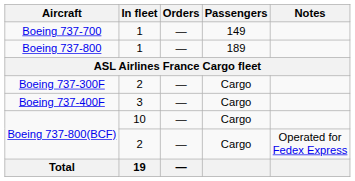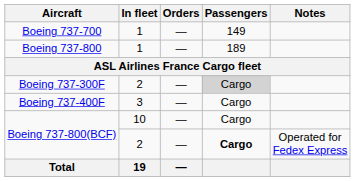(236, 84) no background -> (236, 84) lightgrey background
(236, 144) normal -> (236, 144) bold
